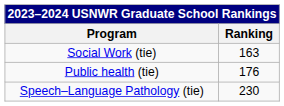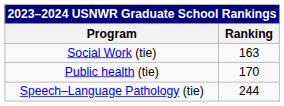(249, 72) 176 -> (249, 72) 170
(249, 91) 230 -> (249, 91) 244
